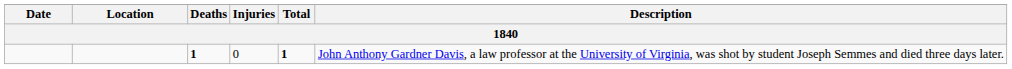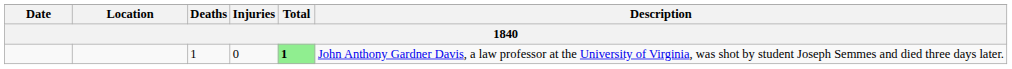(193, 53) bold -> (193, 53) normal
(284, 53) no background -> (284, 53) lightgreen background
